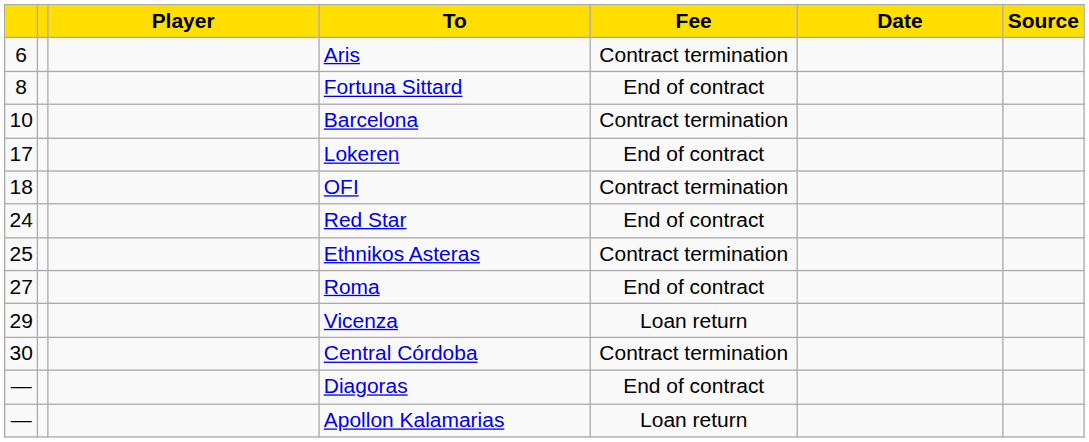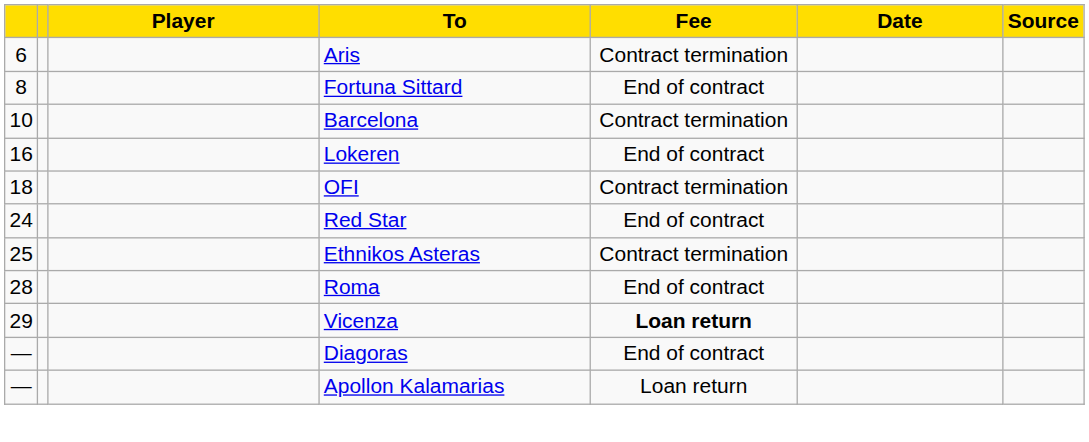(21, 154) 17 -> (21, 154) 16
(21, 287) 27 -> (21, 287) 28
(694, 320) normal -> (694, 320) bold
- row: (401, 353)
